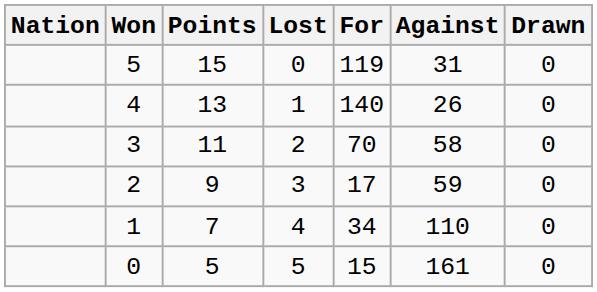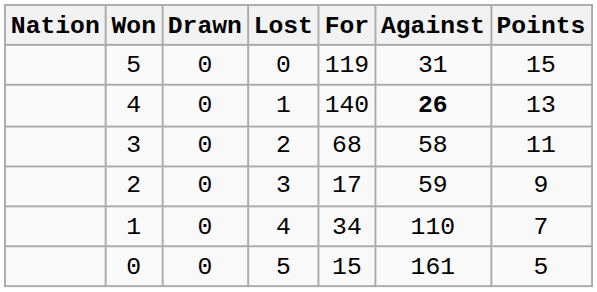columns swapped: (548, 25) <-> (212, 25)
(448, 106) normal -> (433, 106) bold
(362, 146) 70 -> (347, 146) 68
